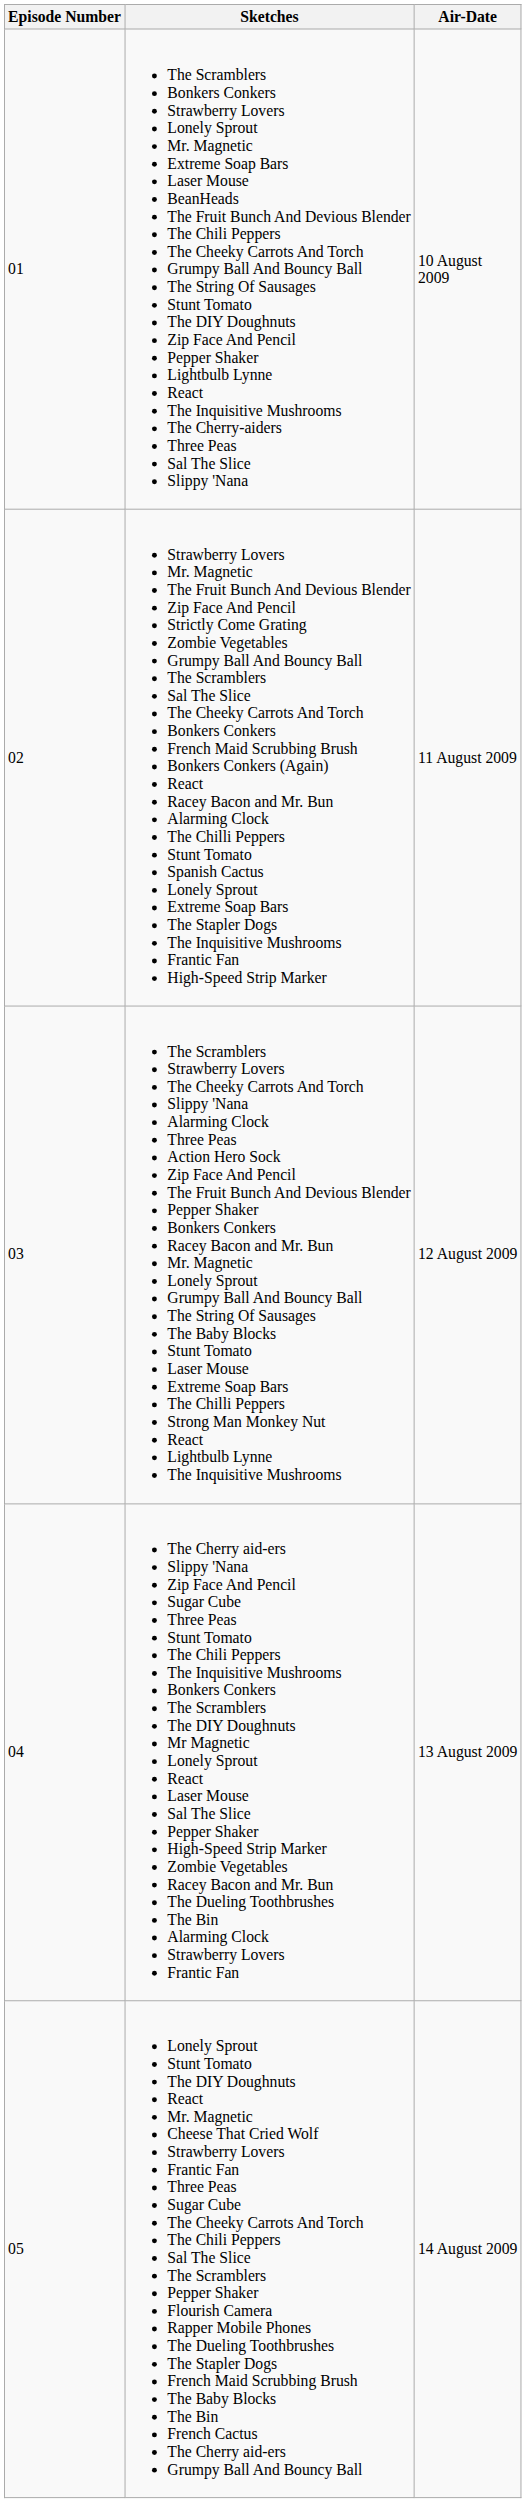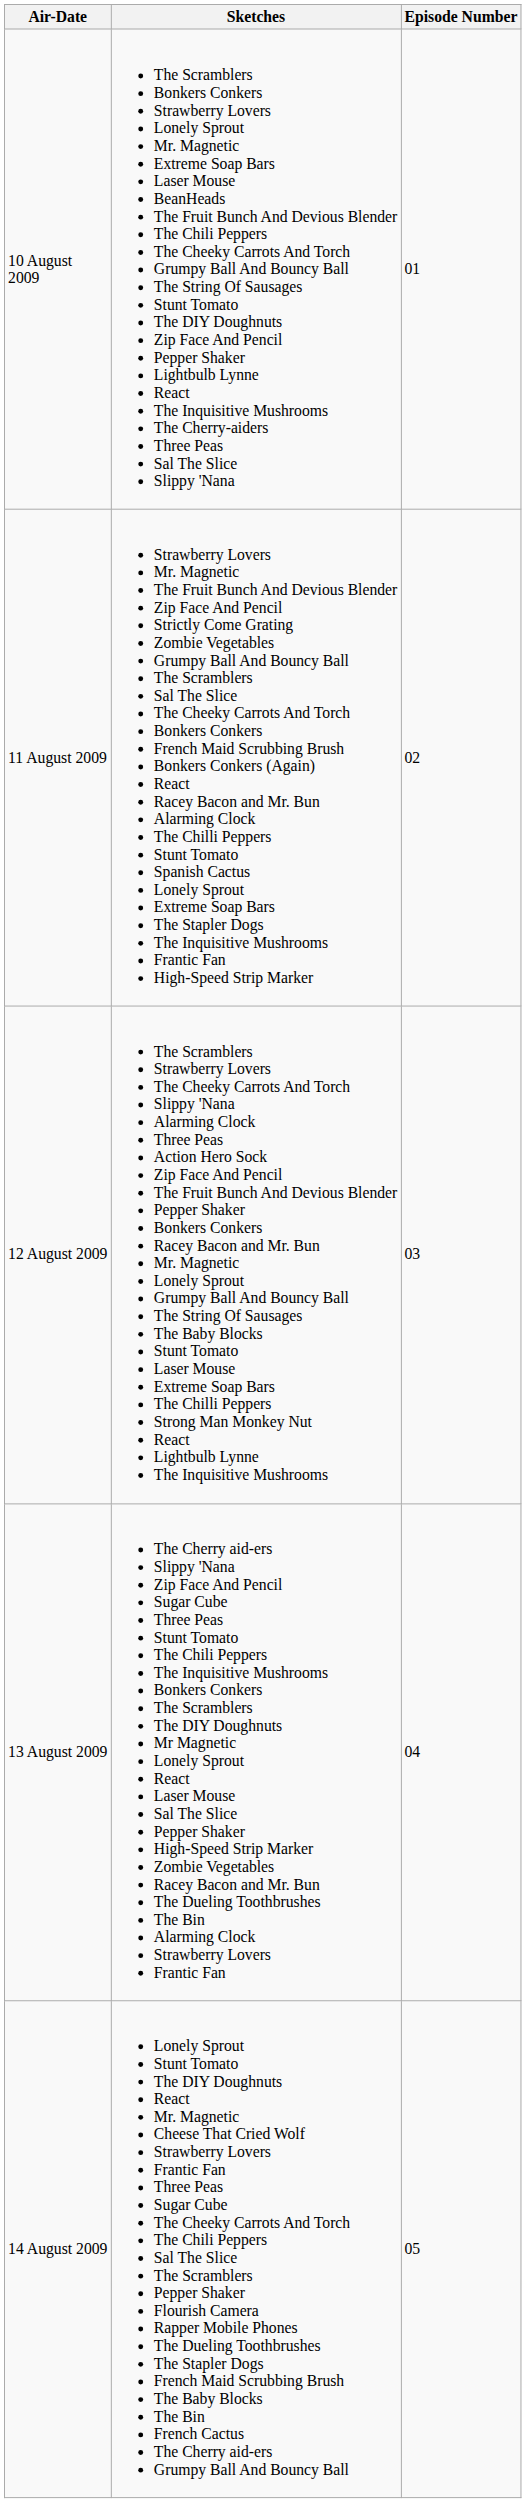columns swapped: (65, 16) <-> (468, 16)
